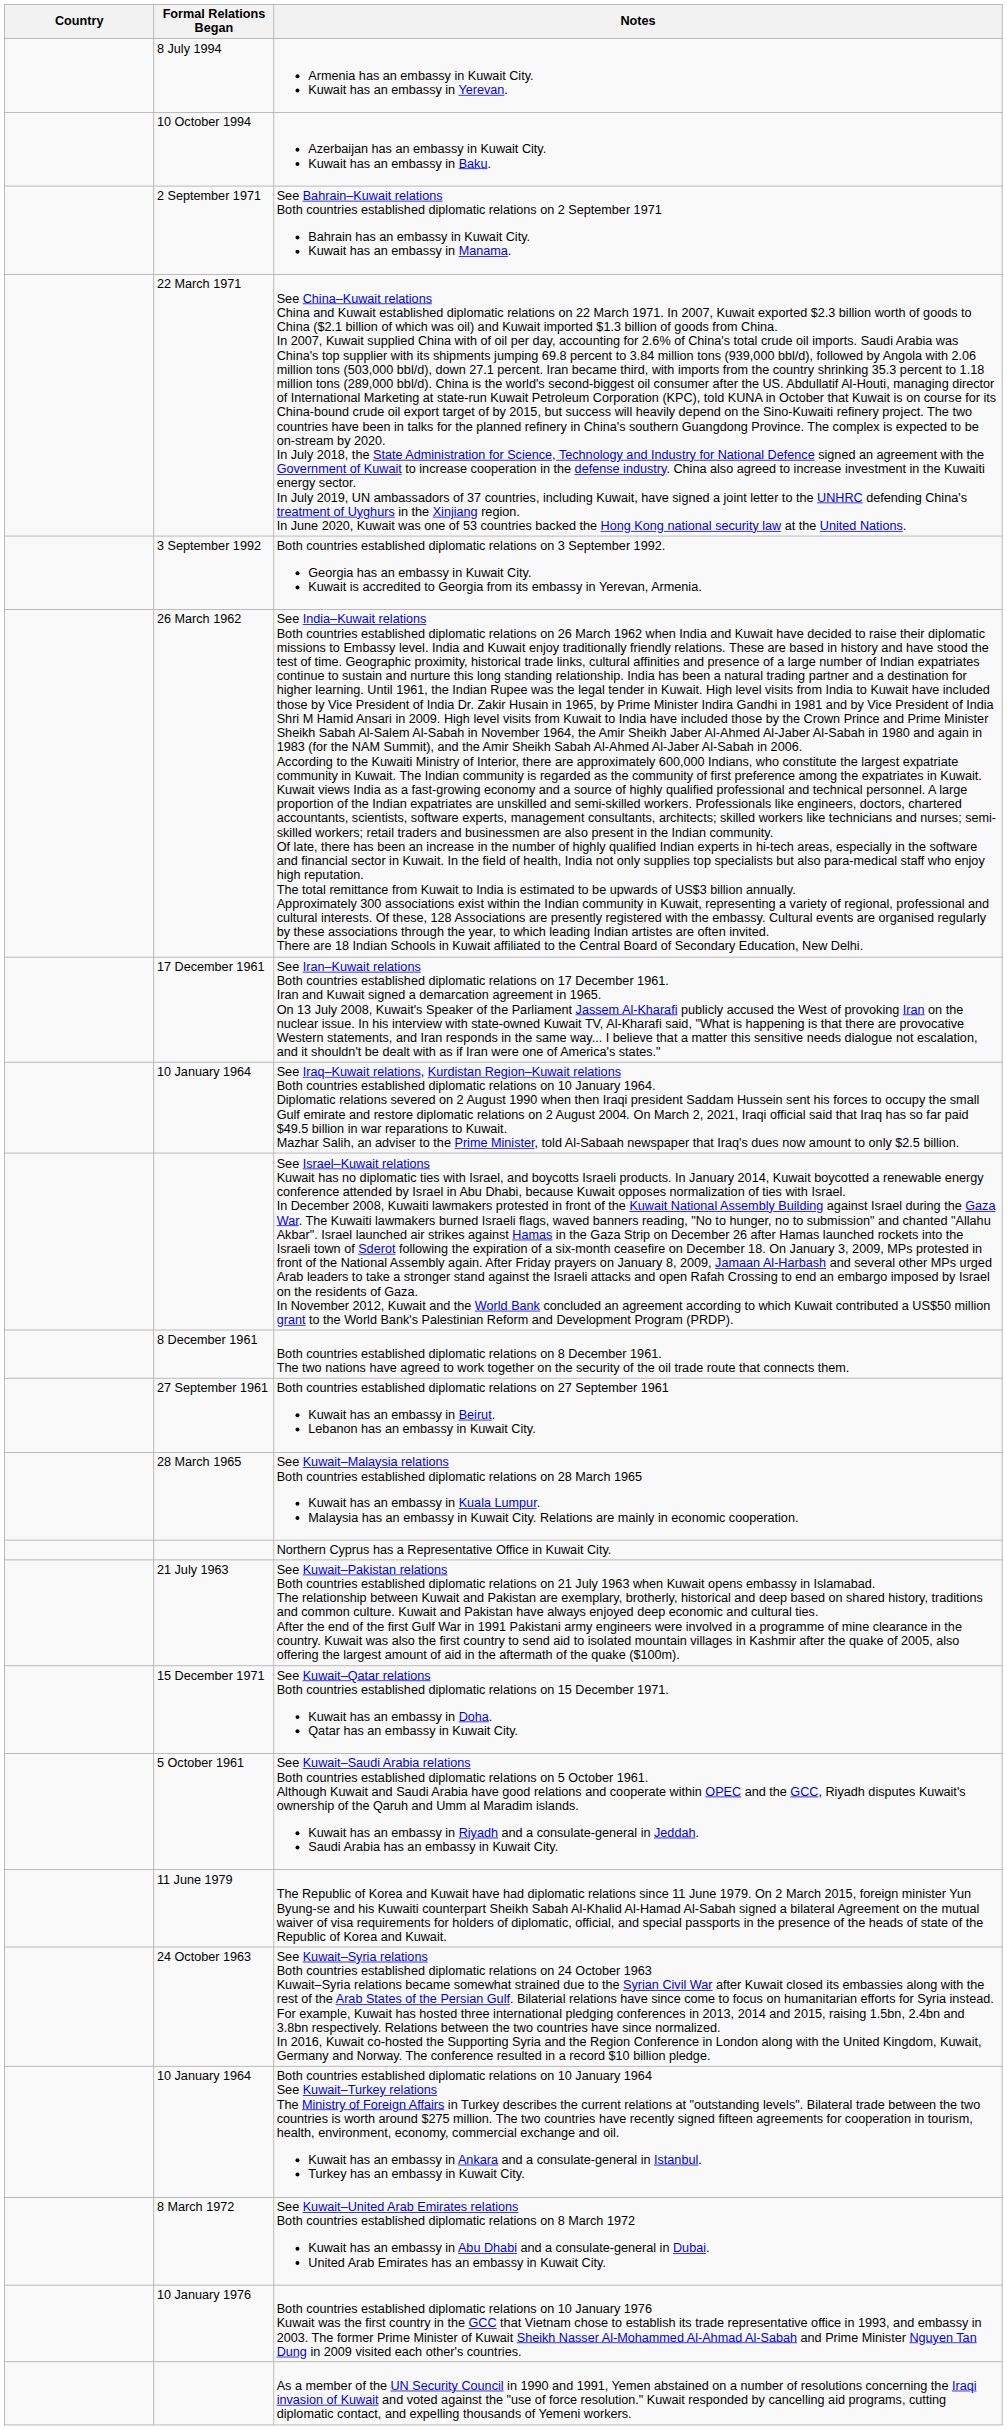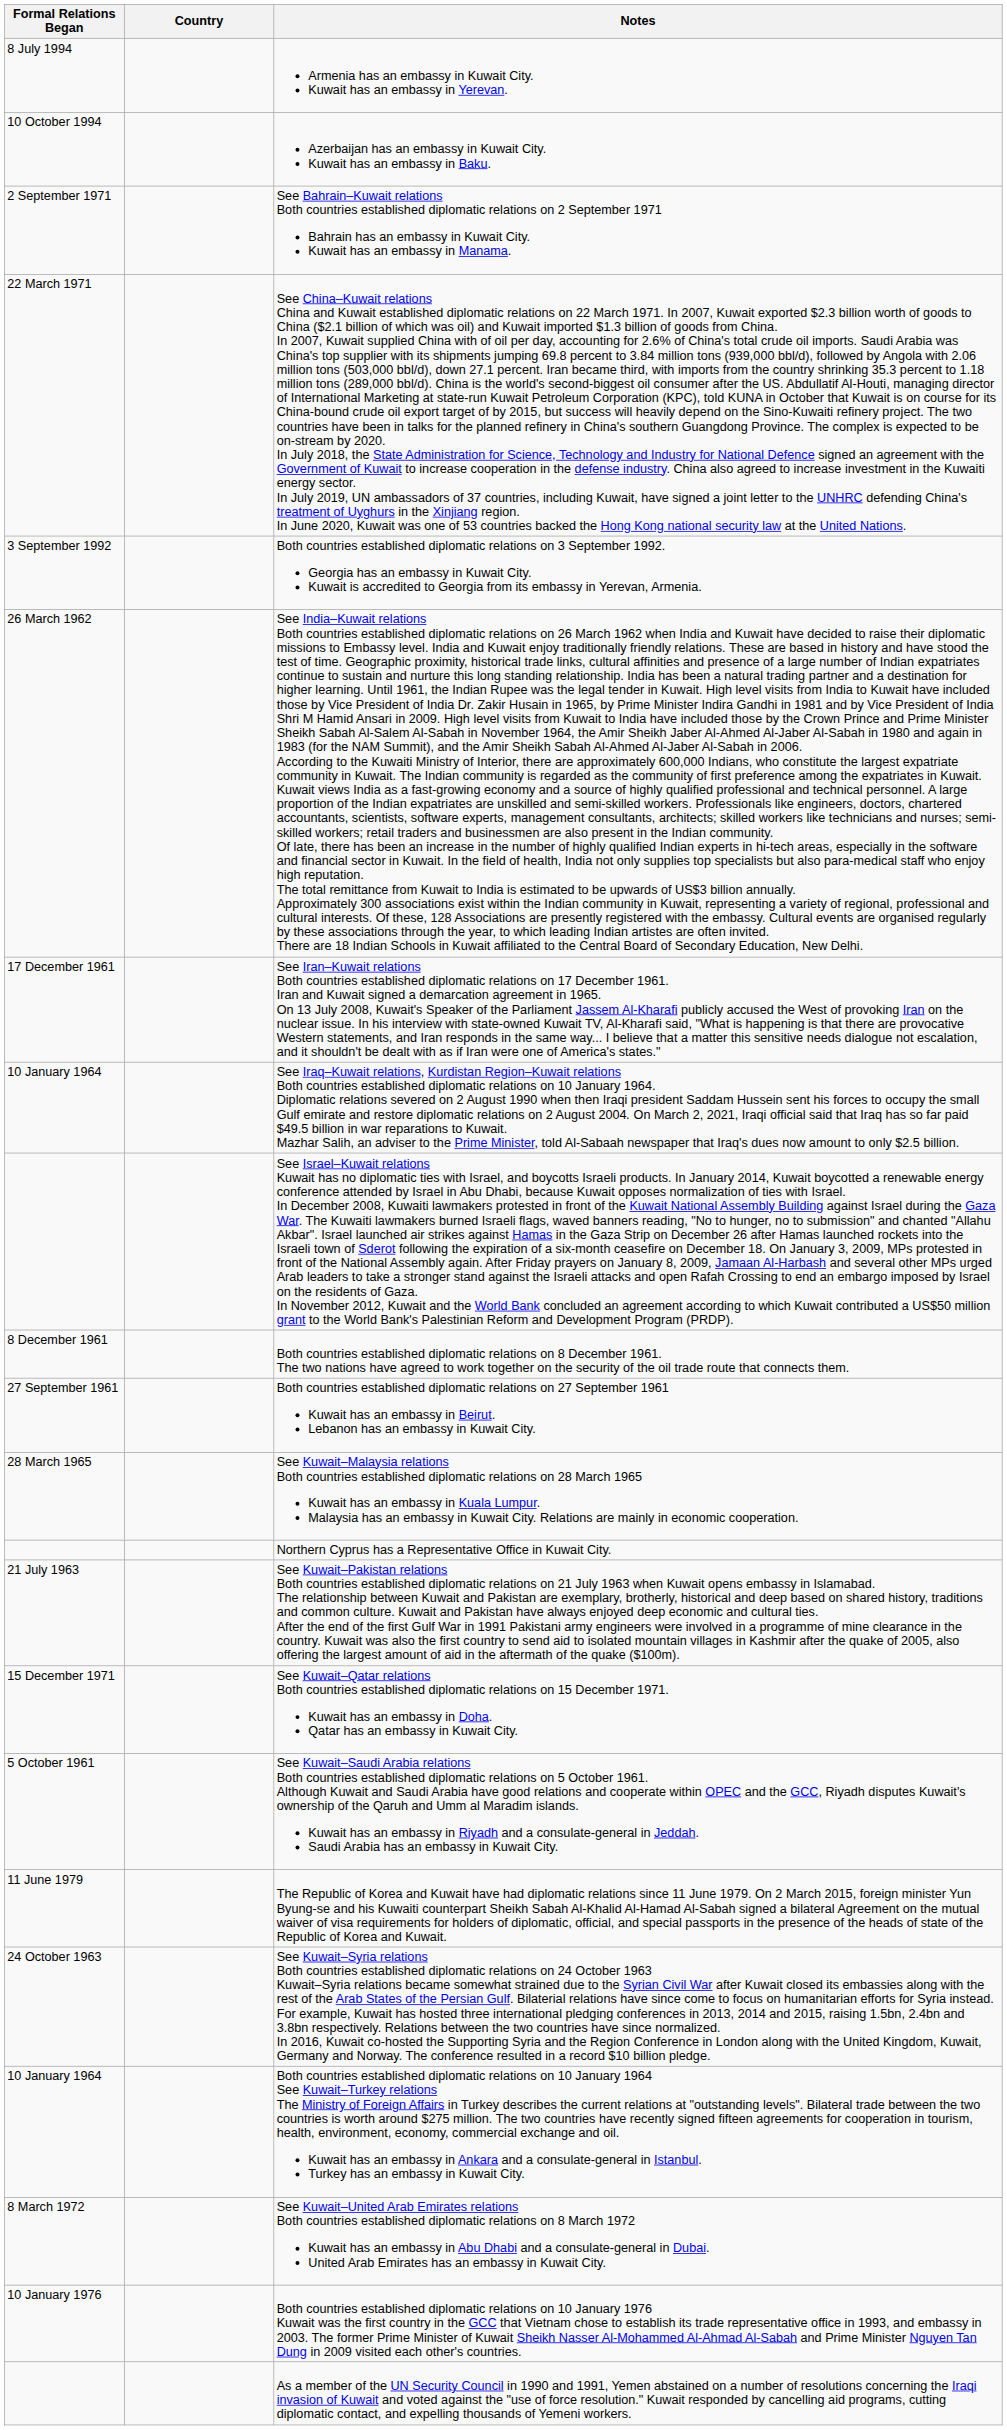columns swapped: (79, 21) <-> (214, 21)
